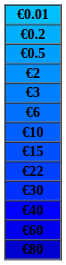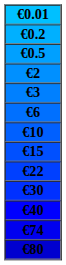(33, 230) €60 -> (33, 230) €74
